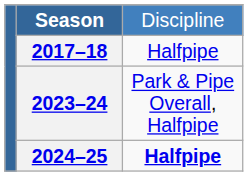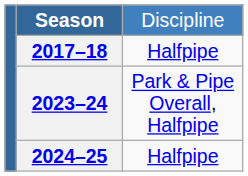(183, 156) bold -> (183, 156) normal
